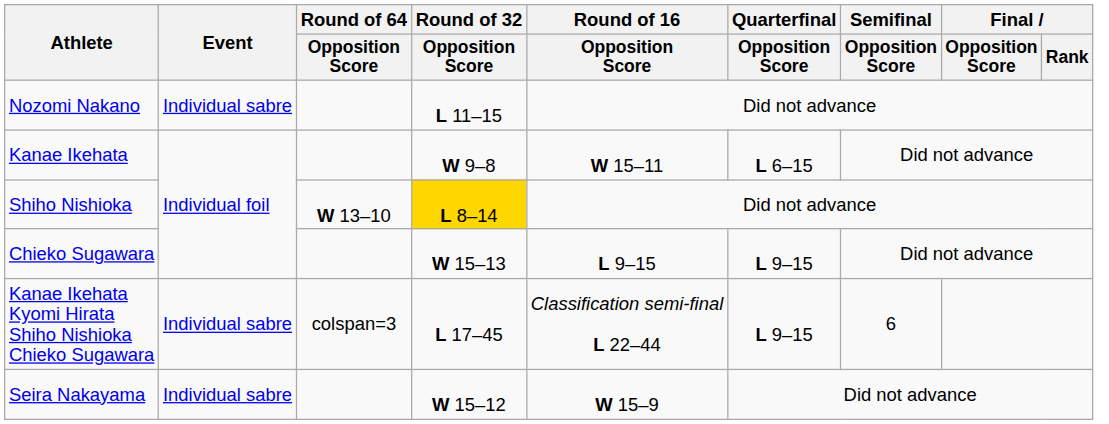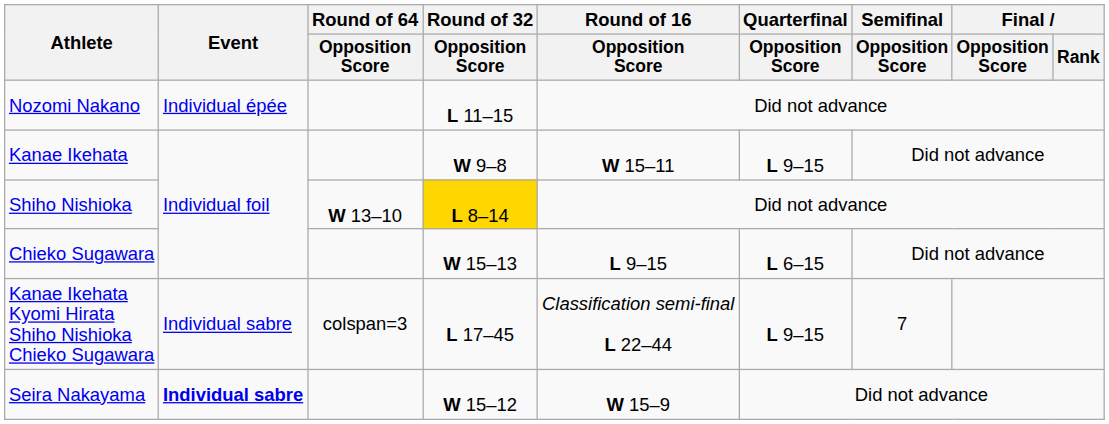(228, 106) Individual sabre -> (225, 106) Individual épée
(784, 165) L 6–15 -> (795, 165) L 9–15
(784, 265) L 9–15 -> (795, 265) L 6–15
(891, 325) 6 -> (902, 325) 7
(228, 395) normal -> (233, 395) bold
